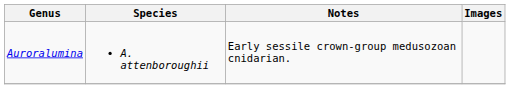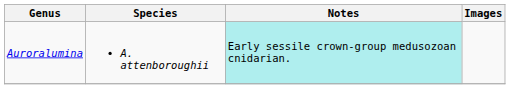(342, 53) no background -> (342, 53) paleturquoise background
